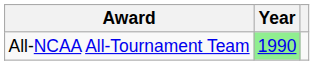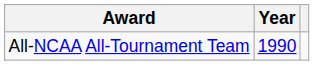(277, 45) lightgreen background -> (277, 45) no background
